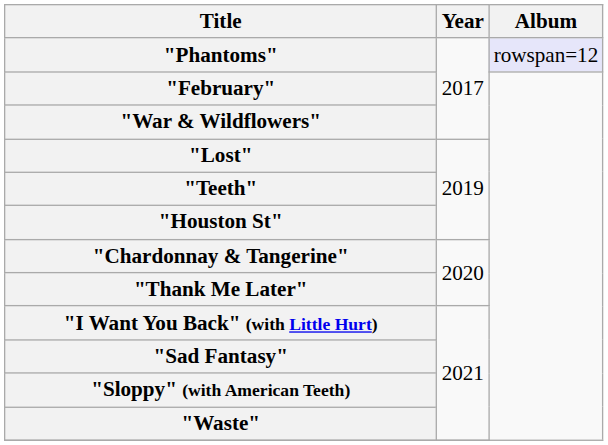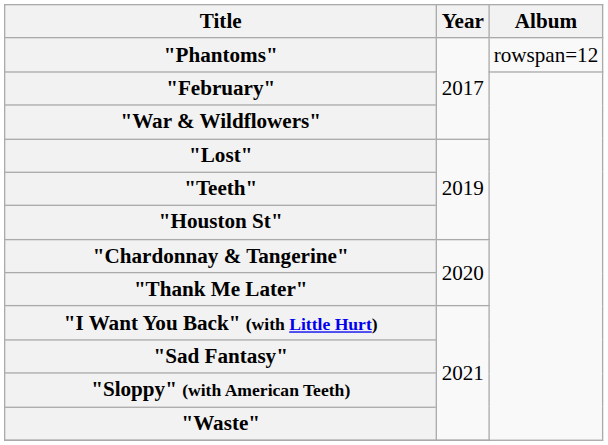(546, 54) lavender background -> (546, 54) no background
